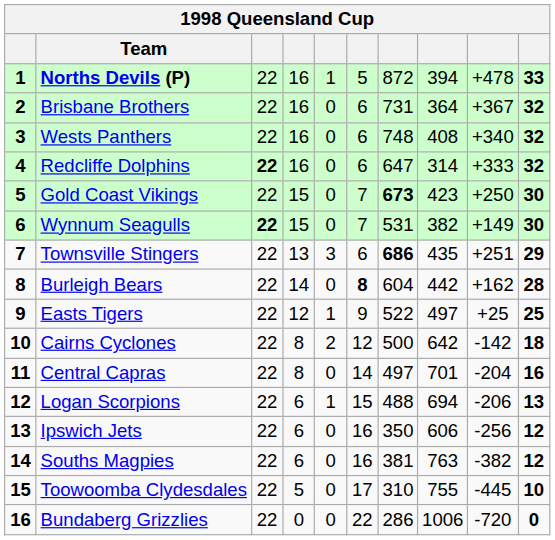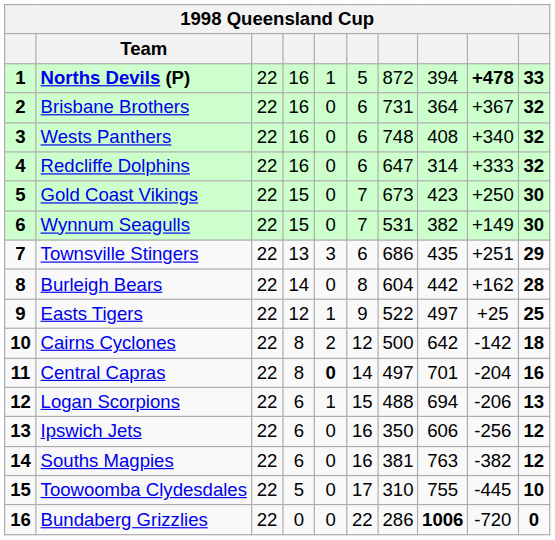(493, 78) normal -> (493, 78) bold
(267, 166) bold -> (267, 166) normal
(398, 195) bold -> (398, 195) normal
(267, 225) bold -> (267, 225) normal
(398, 254) bold -> (398, 254) normal
(362, 284) bold -> (362, 284) normal
(331, 372) normal -> (331, 372) bold
(443, 519) normal -> (443, 519) bold
